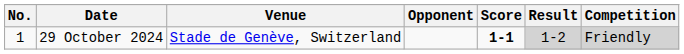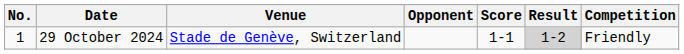(501, 38) bold -> (501, 38) normal
(618, 38) lightgrey background -> (618, 38) no background
